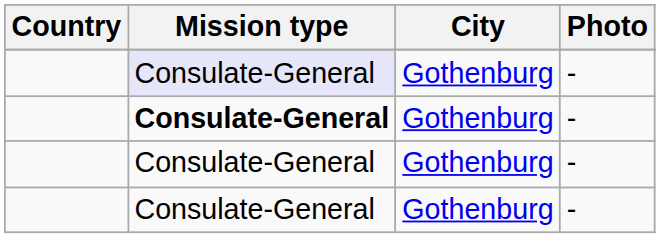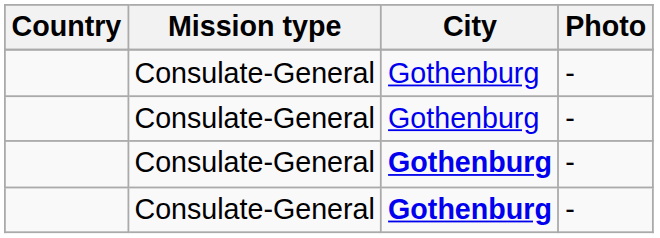(255, 72) lavender background -> (255, 72) no background
(262, 118) bold -> (255, 118) normal
(478, 163) normal -> (470, 163) bold
(478, 208) normal -> (470, 208) bold
